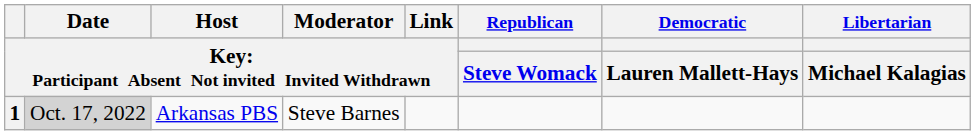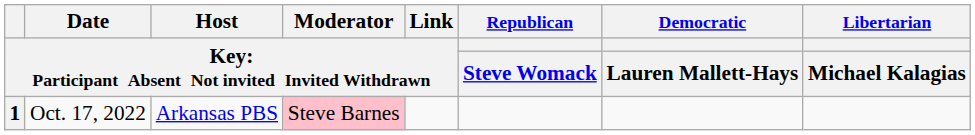(88, 112) lightgrey background -> (88, 112) no background
(344, 112) no background -> (344, 112) pink background
